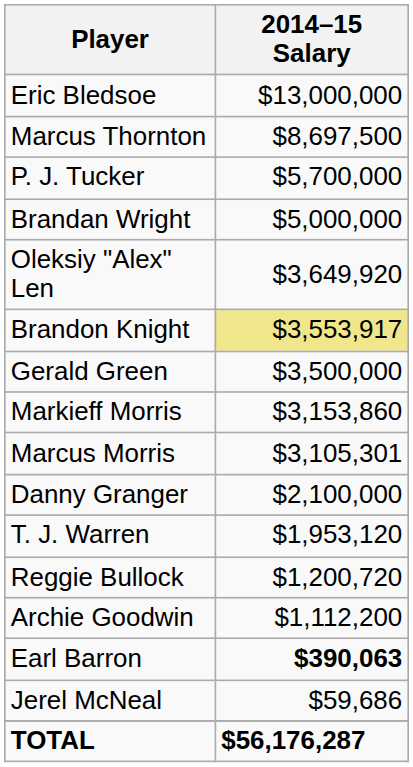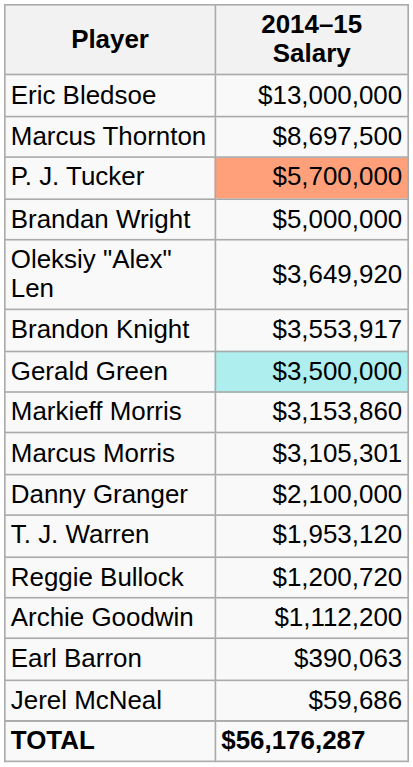(337, 177) no background -> (337, 177) lightsalmon background
(337, 330) khaki background -> (337, 330) no background
(337, 371) no background -> (337, 371) paleturquoise background
(348, 658) bold -> (348, 658) normal
